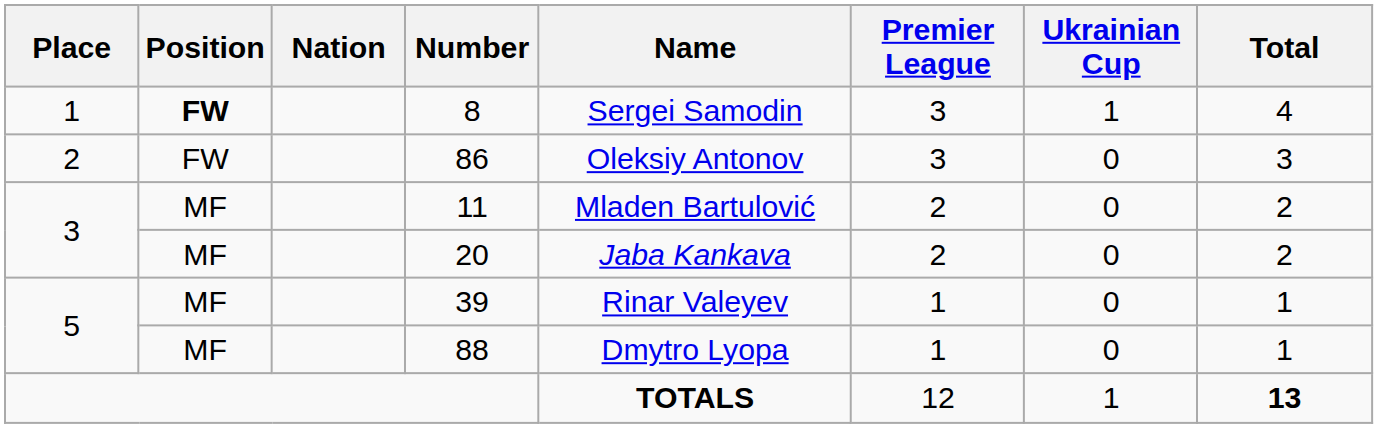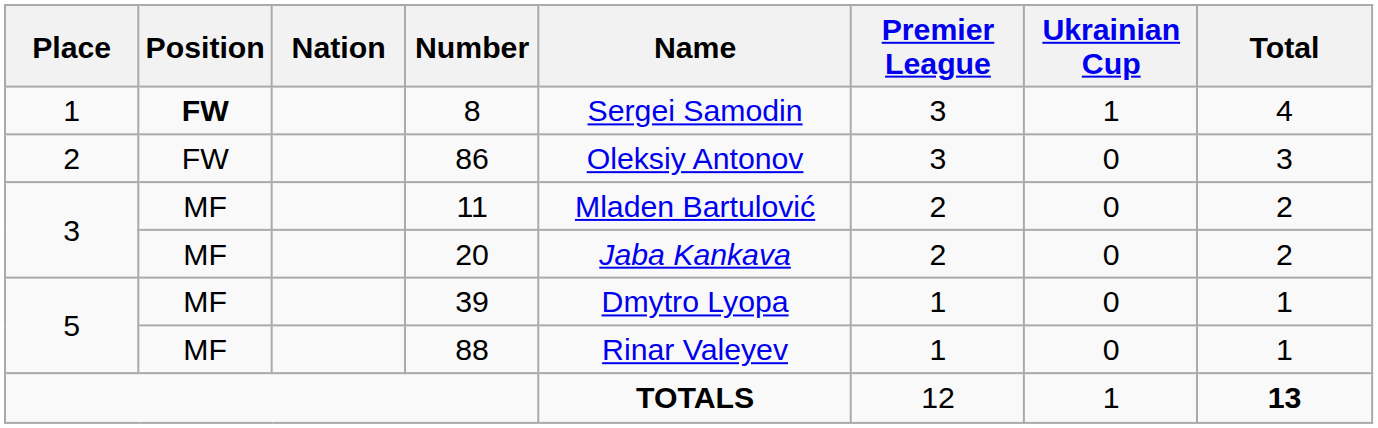(695, 302) Rinar Valeyev -> (695, 302) Dmytro Lyopa
(695, 350) Dmytro Lyopa -> (695, 350) Rinar Valeyev
